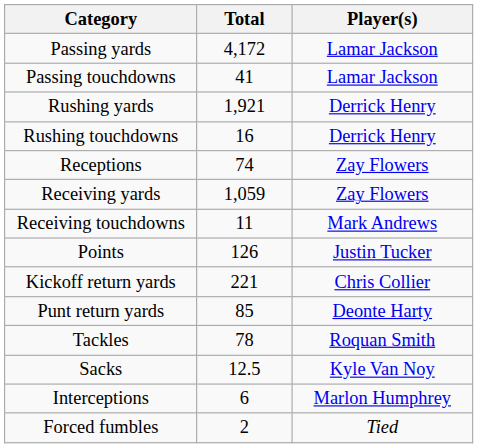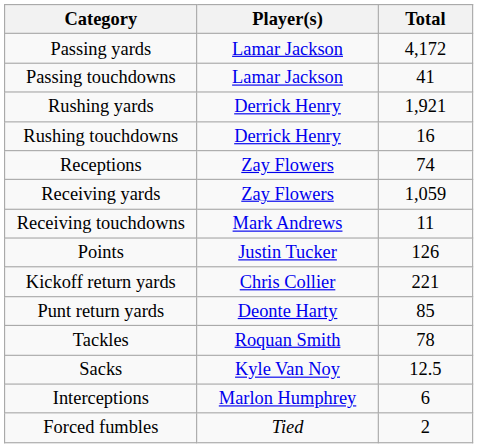columns swapped: (382, 19) <-> (244, 19)
